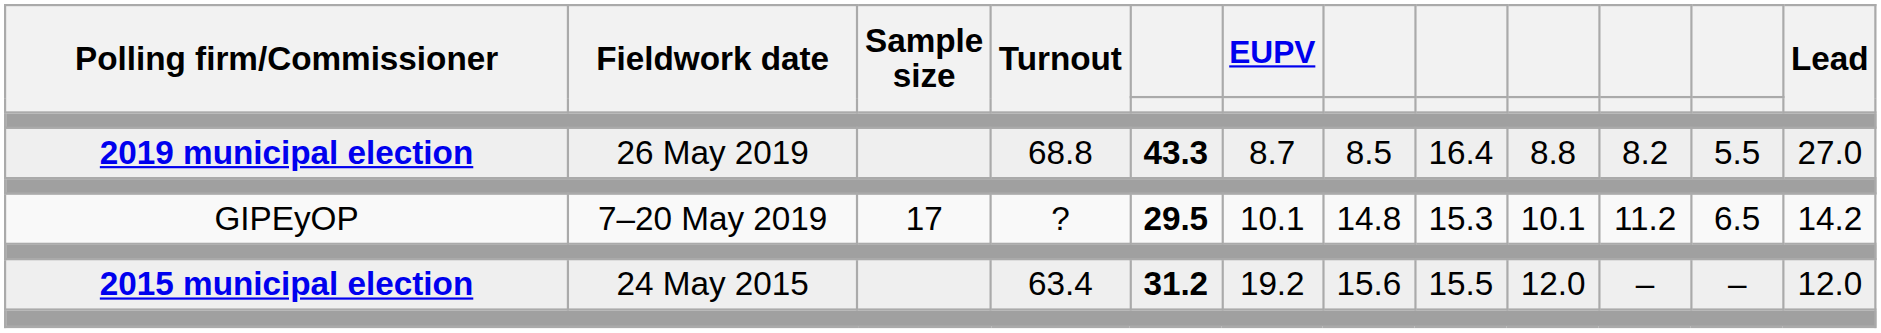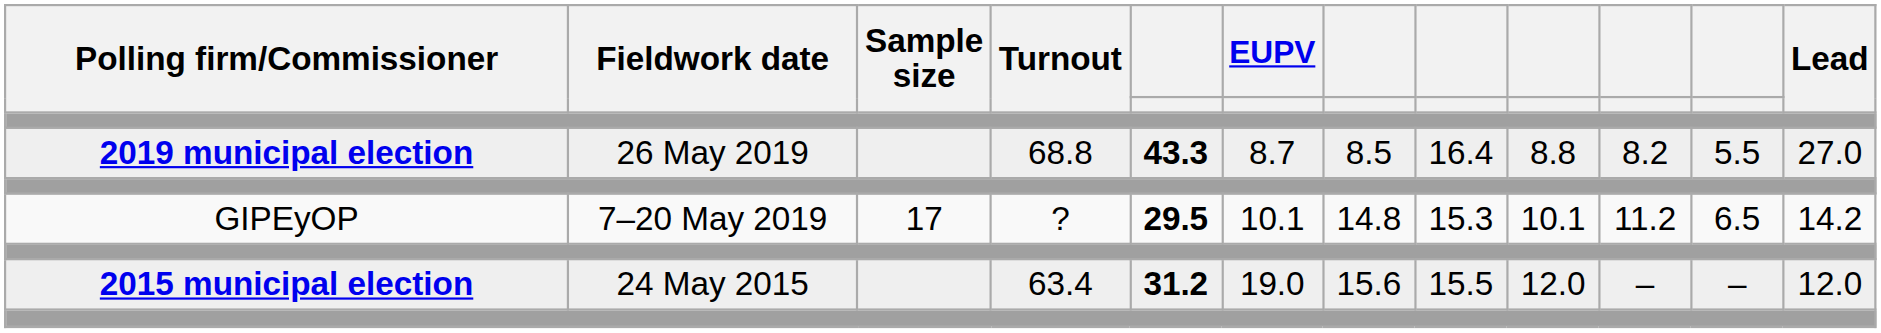(1272, 284) 19.2 -> (1272, 284) 19.0
